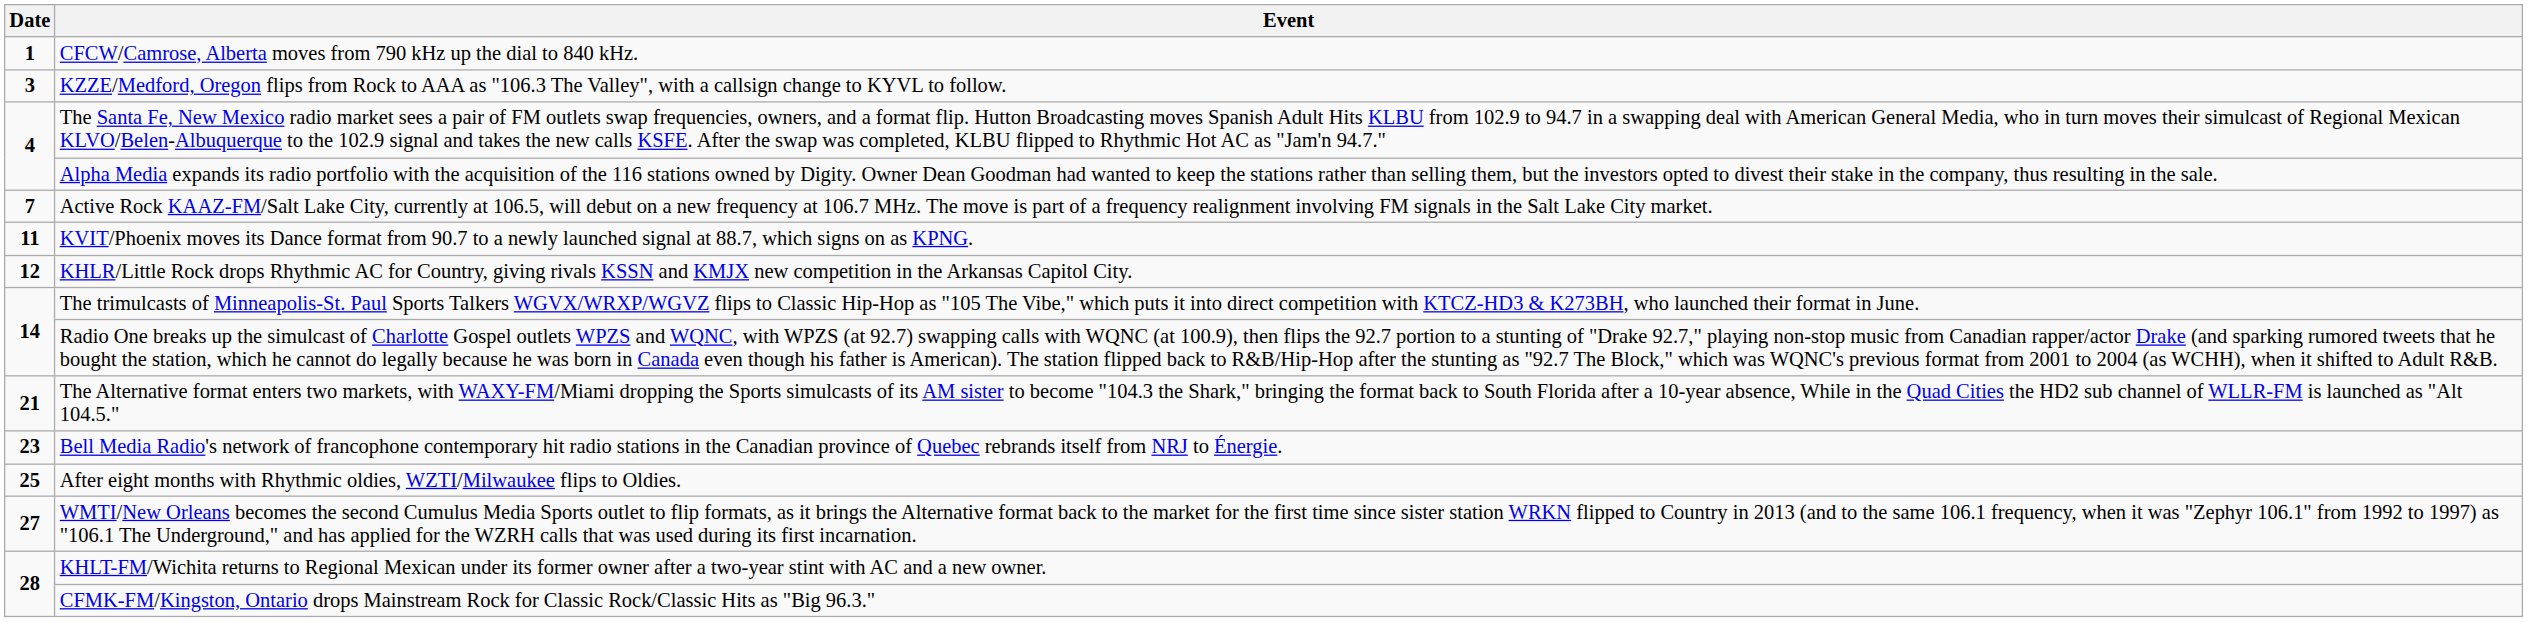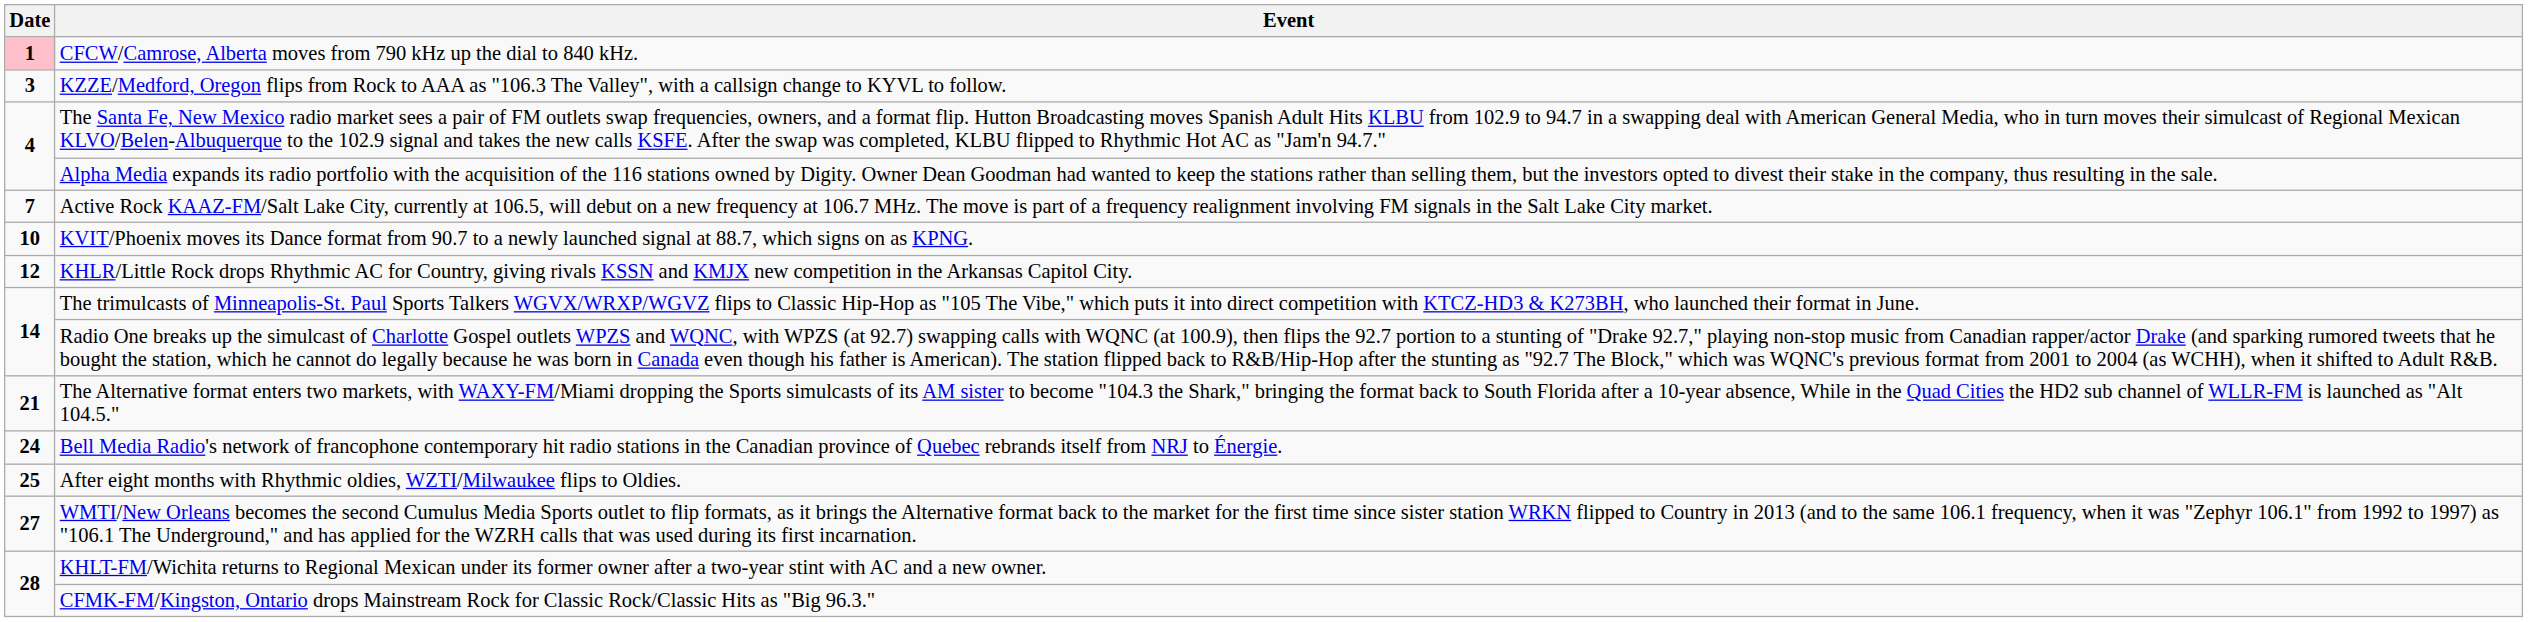(30, 53) no background -> (30, 53) pink background
(30, 238) 11 -> (30, 238) 10
(30, 447) 23 -> (30, 447) 24
